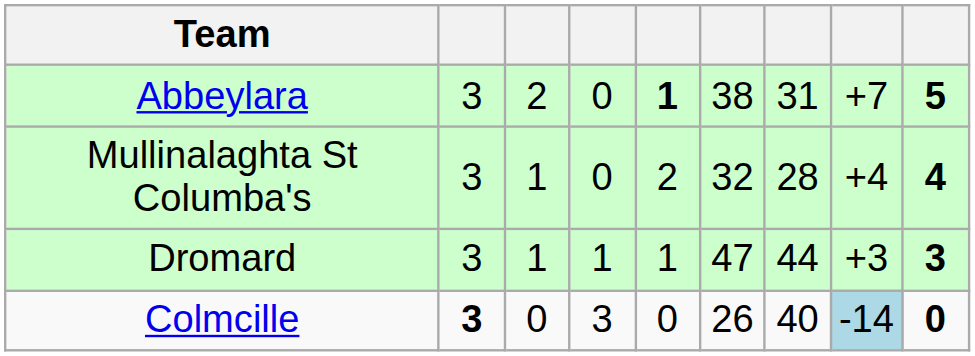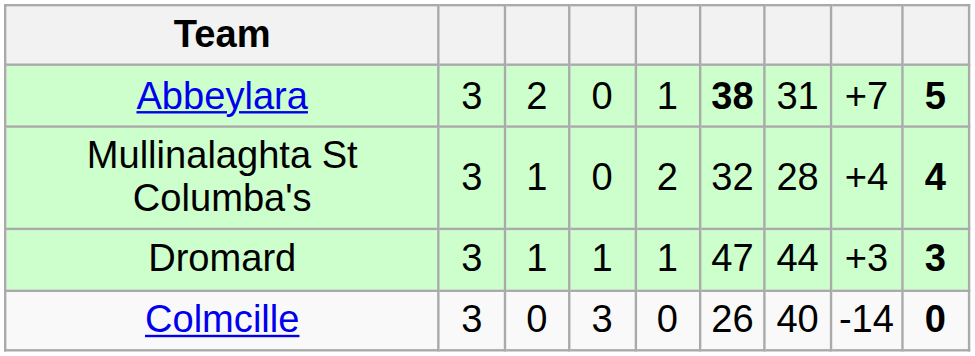(667, 95) bold -> (667, 95) normal
(732, 95) normal -> (732, 95) bold
(472, 319) bold -> (472, 319) normal
(866, 319) lightblue background -> (866, 319) no background
